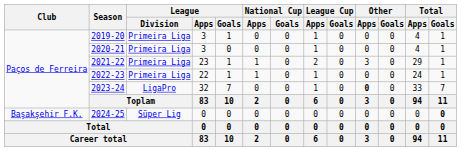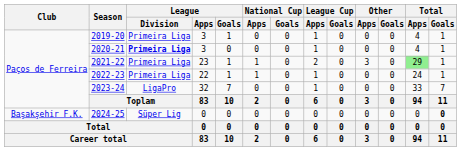(159, 50) normal -> (159, 50) bold
(417, 62) no background -> (417, 62) lightgreen background
(367, 88) bold -> (367, 88) normal
